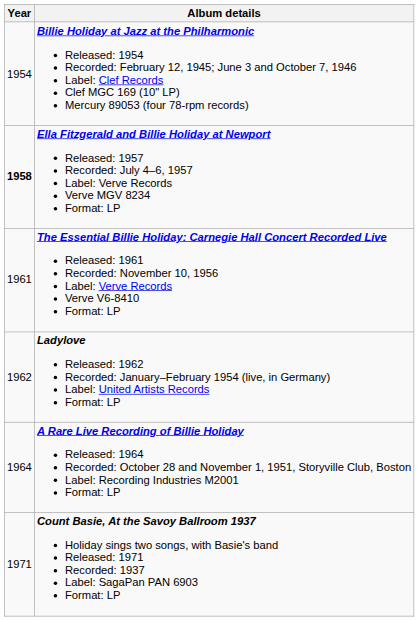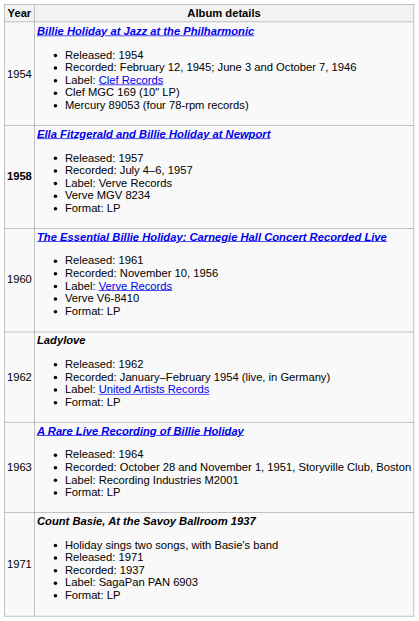(19, 280) 1961 -> (19, 280) 1960
(19, 467) 1964 -> (19, 467) 1963
